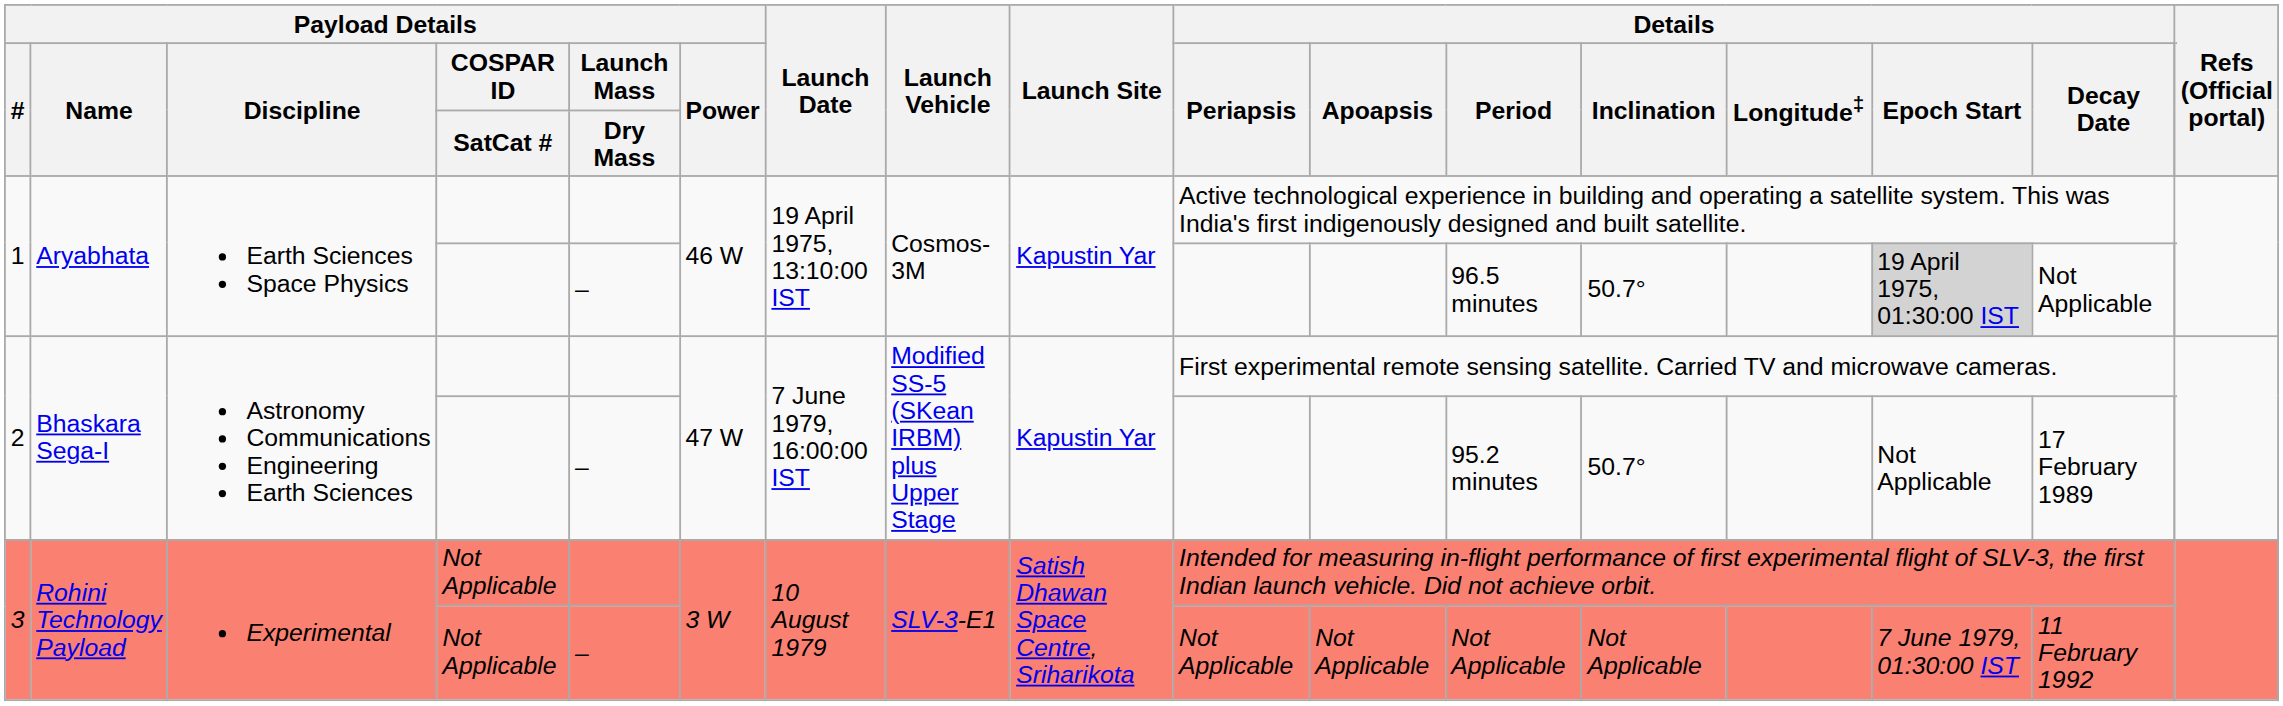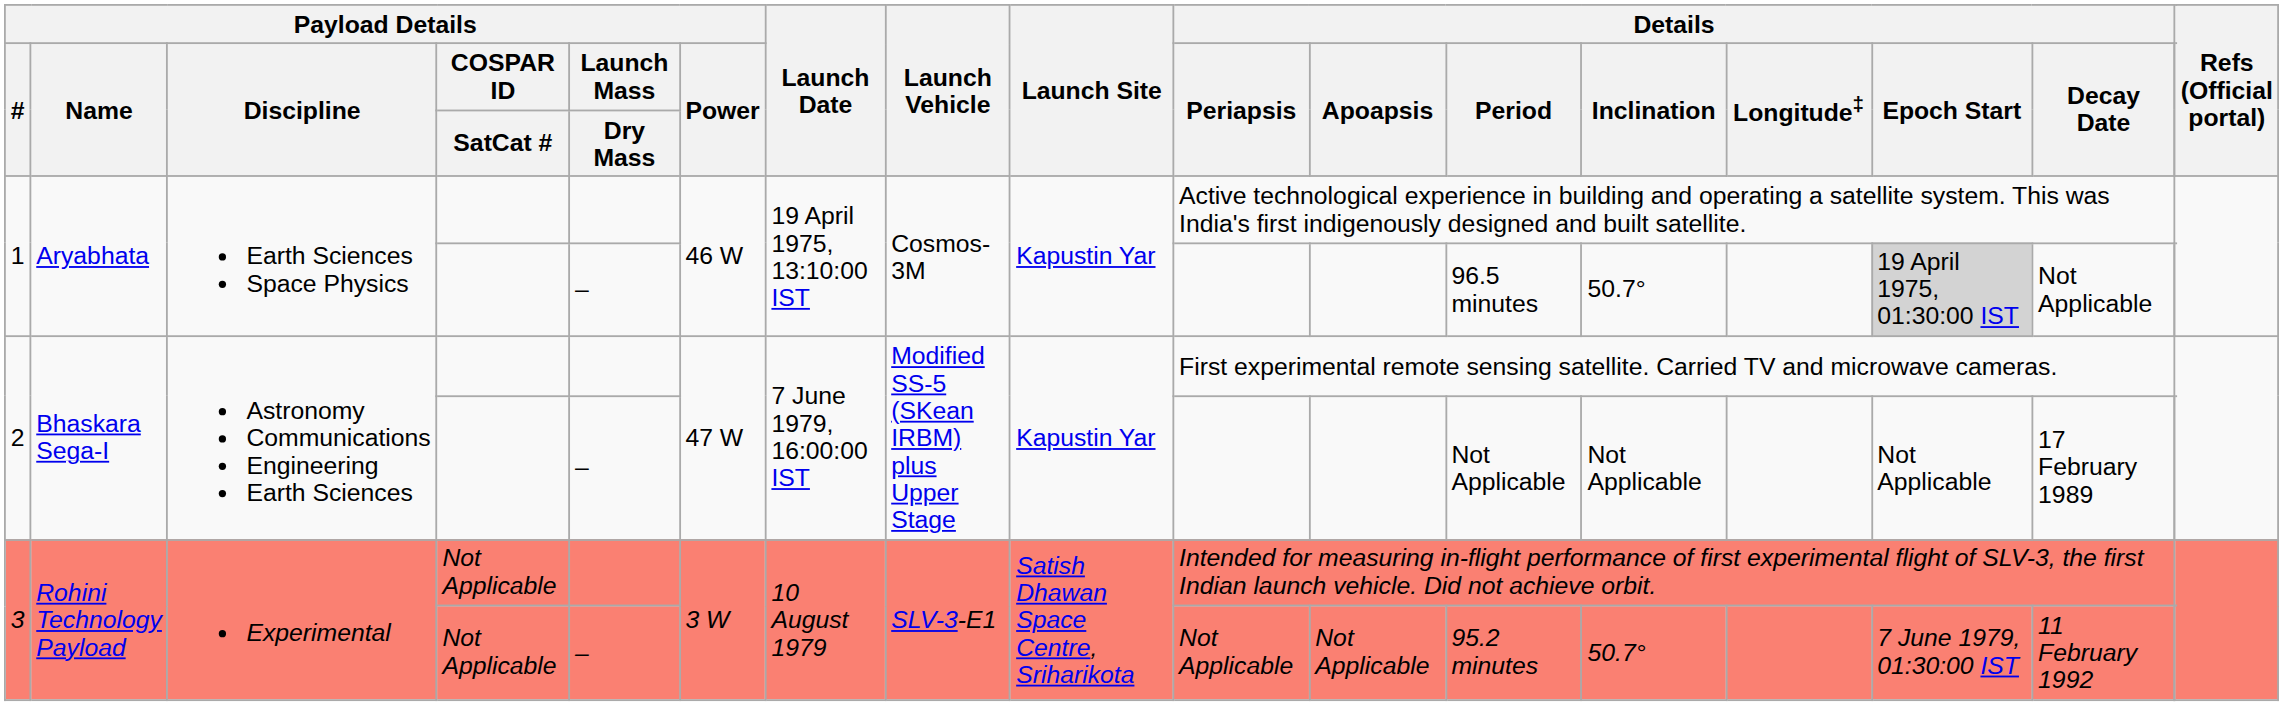(1495, 467) 95.2 minutes -> (1509, 467) Not Applicable
(1617, 467) 50.7° -> (1645, 467) Not Applicable
(1508, 652) Not Applicable -> (1495, 652) 95.2 minutes
(1645, 652) Not Applicable -> (1617, 652) 50.7°
